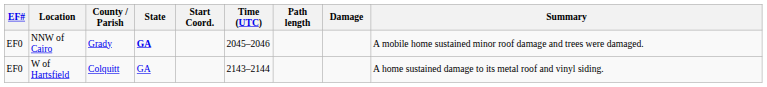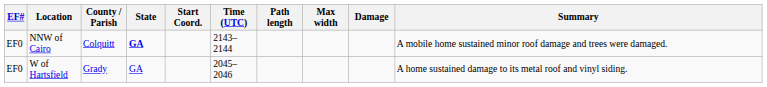+ column: (326, 17)
(100, 43) Grady -> (99, 43) Colquitt
(248, 43) 2045–2046 -> (225, 43) 2143–2144
(104, 69) Colquitt -> (95, 69) Grady
(248, 69) 2143–2144 -> (225, 69) 2045–2046
